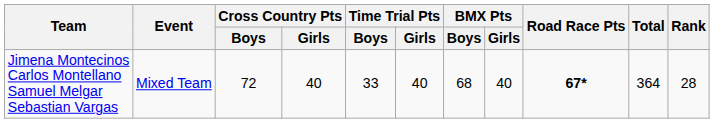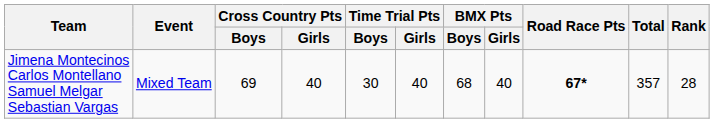(249, 84) 72 -> (249, 84) 69
(371, 84) 33 -> (371, 84) 30
(648, 84) 364 -> (648, 84) 357
